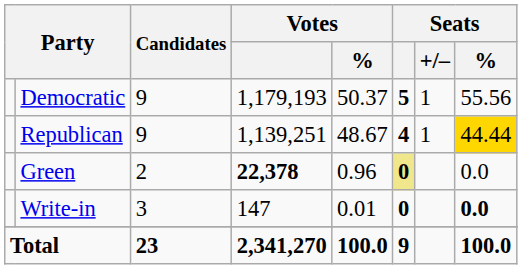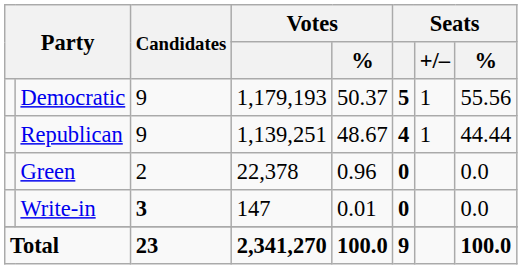(486, 134) gold background -> (486, 134) no background
(268, 171) bold -> (268, 171) normal
(404, 171) khaki background -> (404, 171) no background
(141, 208) normal -> (141, 208) bold
(475, 208) bold -> (475, 208) normal
